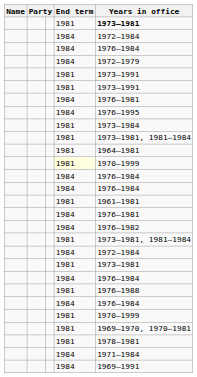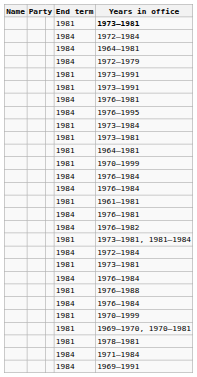(118, 49) 1976–1984 -> (118, 49) 1964–1981
(144, 138) 1973–1981, 1981–1984 -> (118, 138) 1973–1981
(65, 163) lightyellow background -> (65, 163) no background
